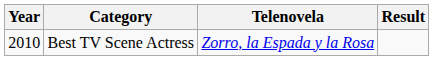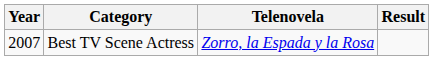(24, 42) 2010 -> (24, 42) 2007
